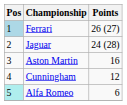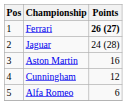(9, 28) lightblue background -> (9, 28) no background
(105, 28) normal -> (105, 28) bold
(9, 92) paleturquoise background -> (9, 92) no background
